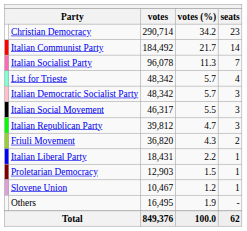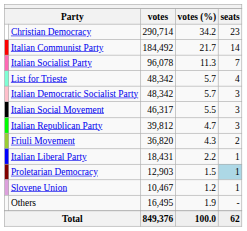(237, 172) no background -> (237, 172) lightblue background
